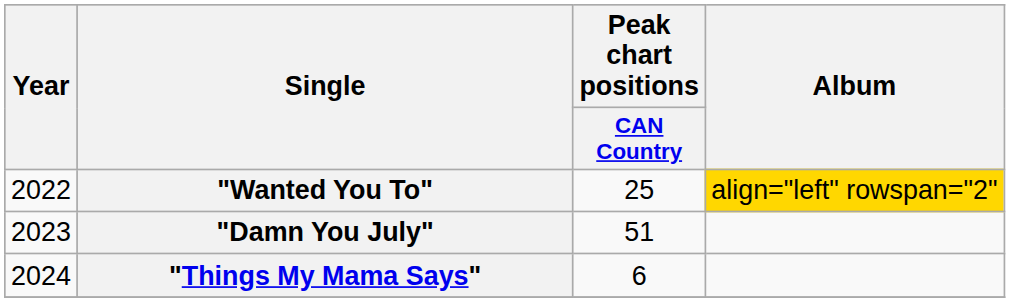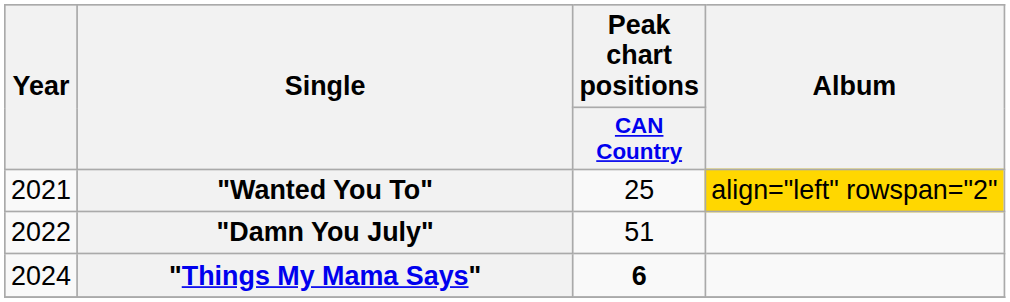(41, 189) 2022 -> (41, 189) 2021
(41, 232) 2023 -> (41, 232) 2022
(639, 275) normal -> (639, 275) bold
